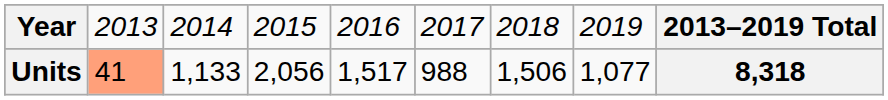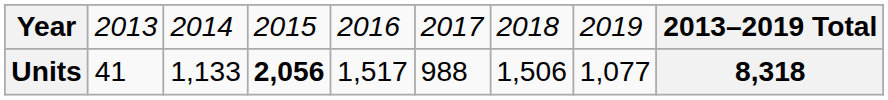(110, 71) lightsalmon background -> (110, 71) no background
(289, 71) normal -> (289, 71) bold
